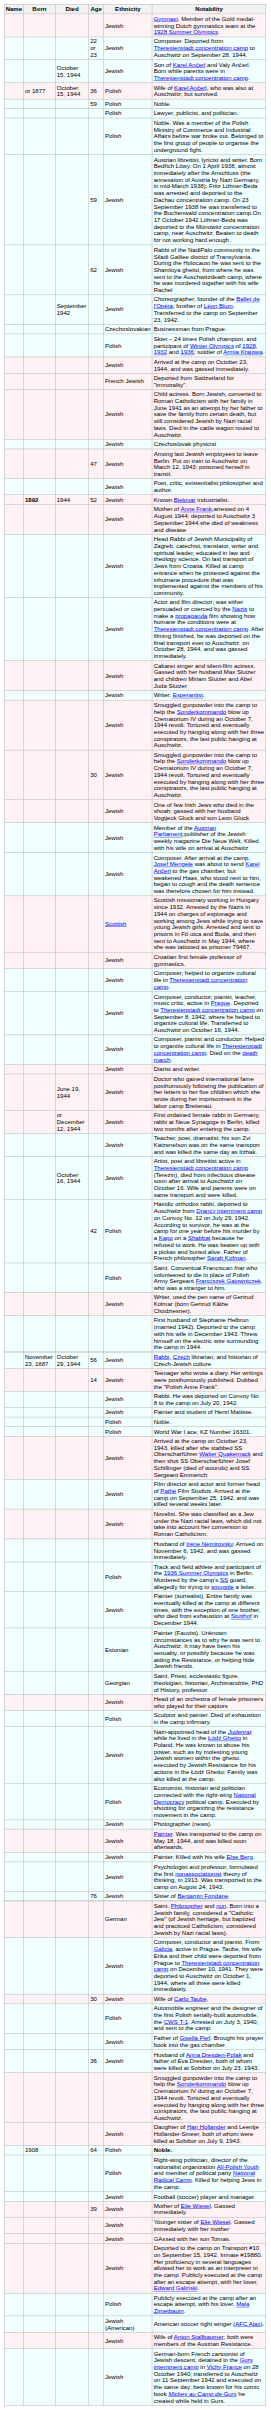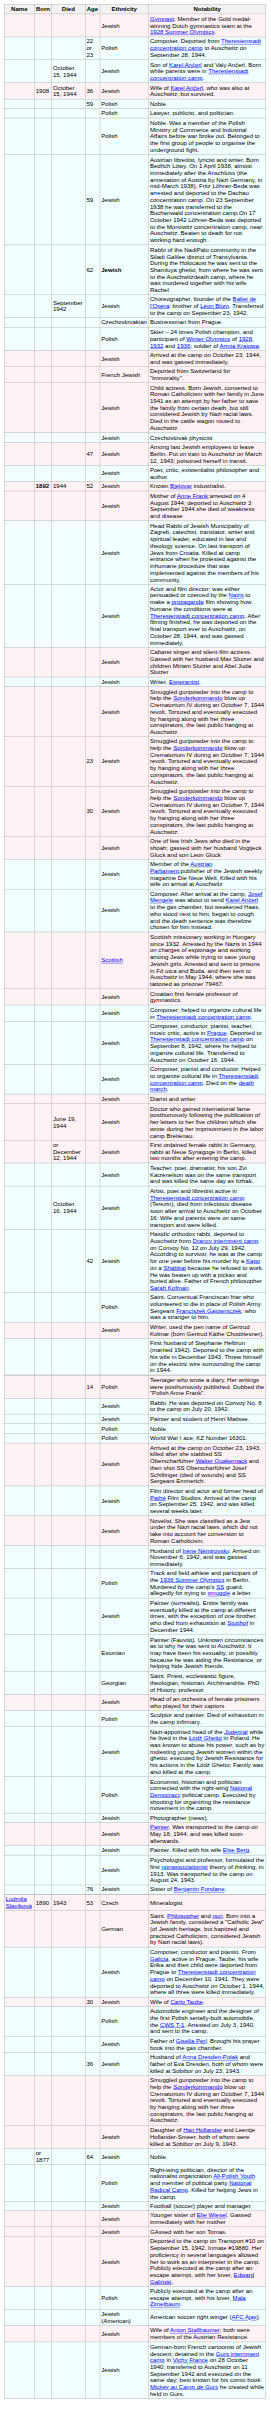(114, 49) Jewish -> (109, 49) Polish
(35, 91) or 1877 -> (42, 91) 1908
(113, 91) Polish -> (110, 91) Jewish
(114, 270) normal -> (111, 270) bold
+ row: (68, 762)
(113, 1232) Polish -> (110, 1261) Jewish
- row: (69, 1361)
(114, 1380) Jewish -> (109, 1387) Polish
+ row: (60, 1903)
(32, 2151) 1908 -> (42, 2157) or 1877
(113, 2151) Polish -> (110, 2157) Jewish
(163, 2151) bold -> (159, 2157) normal
- row: (72, 2210)
